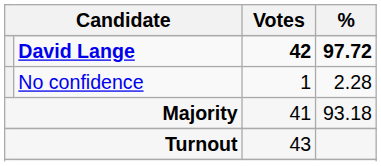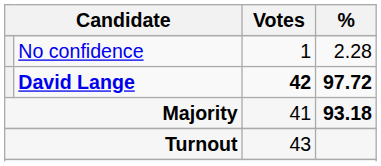rows swapped: (77, 51) <-> (81, 82)
(347, 113) normal -> (347, 113) bold
